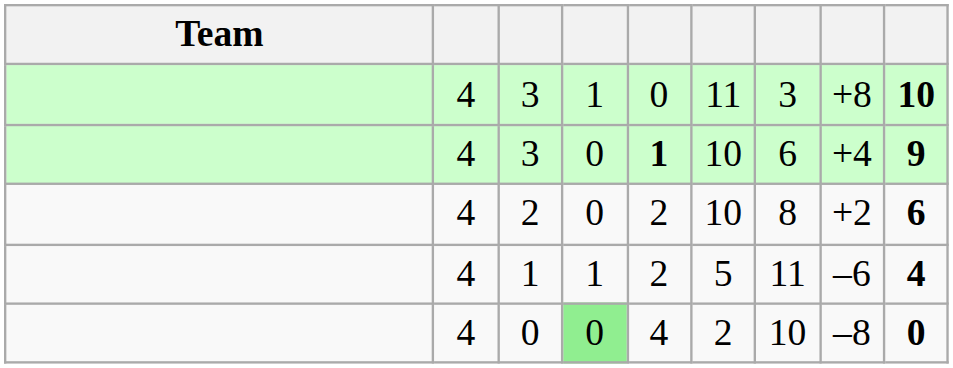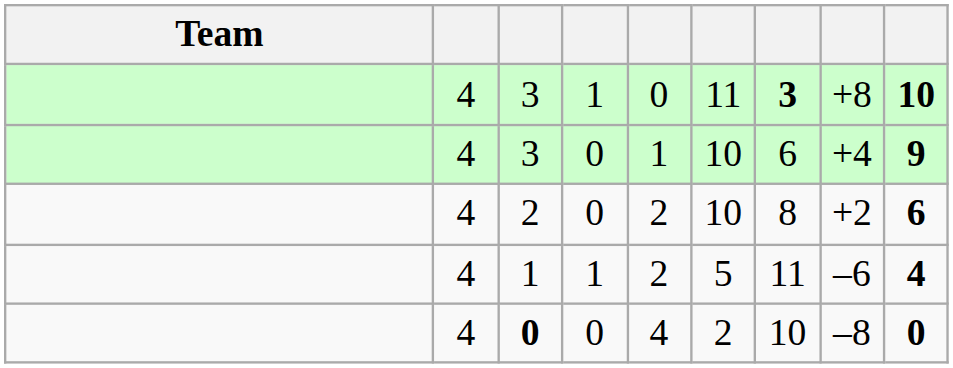(788, 93) normal -> (788, 93) bold
(659, 153) bold -> (659, 153) normal
(530, 332) normal -> (530, 332) bold
(595, 332) lightgreen background -> (595, 332) no background
